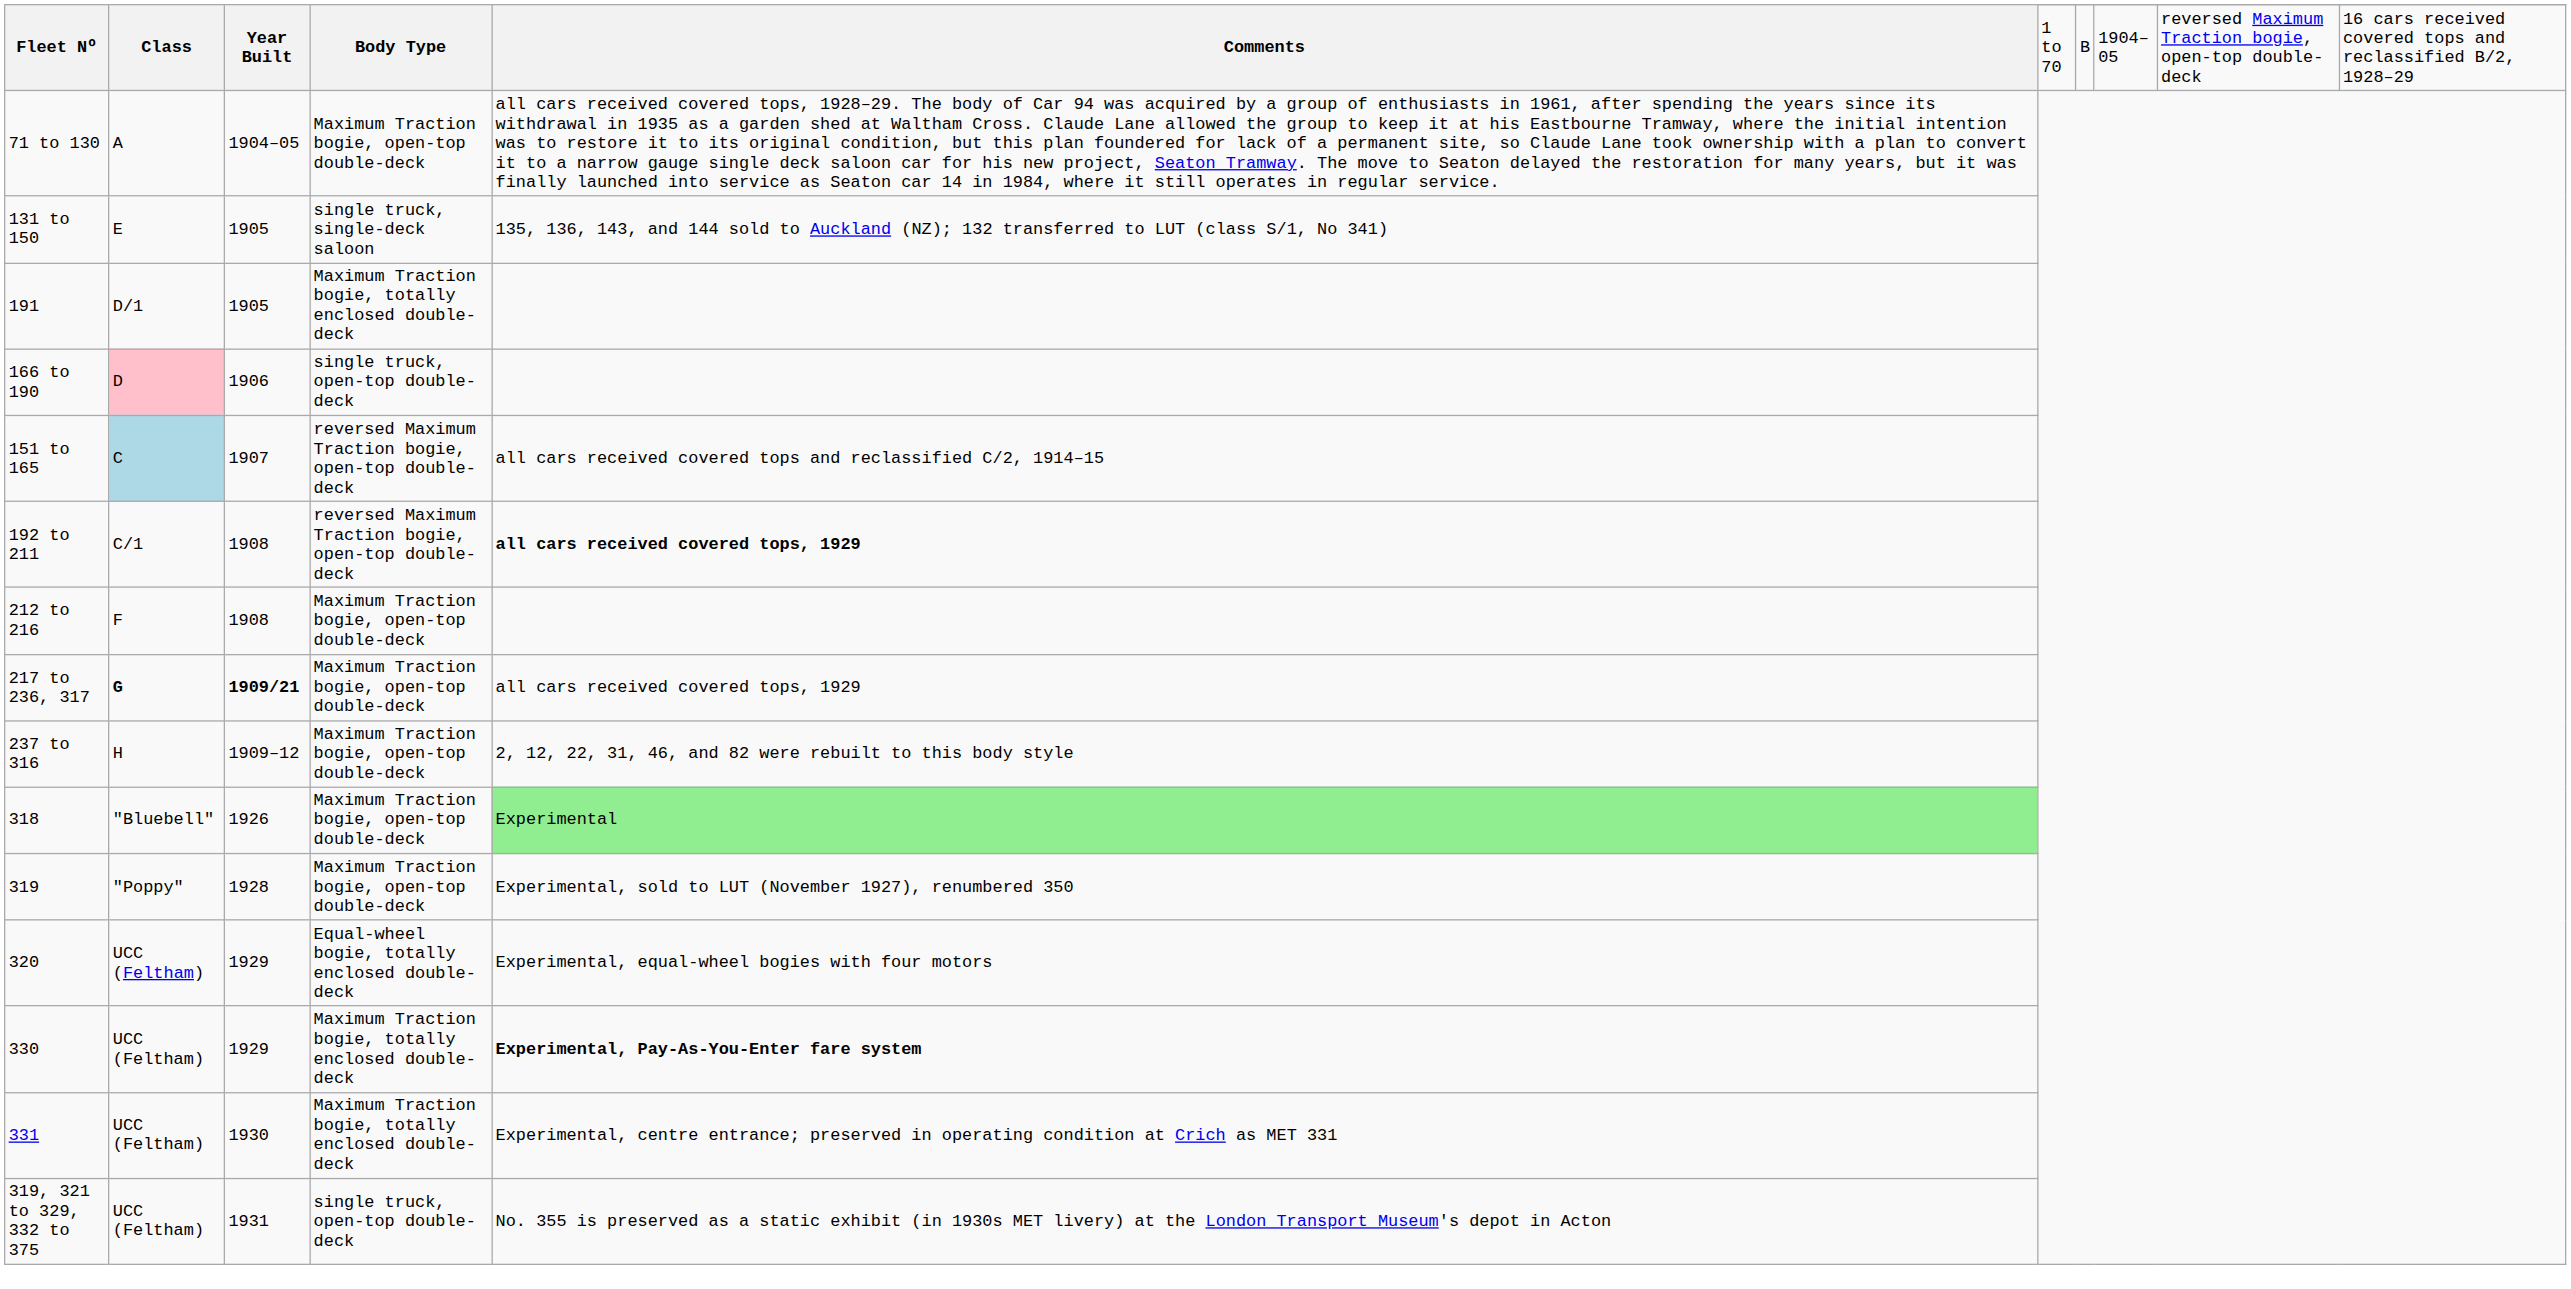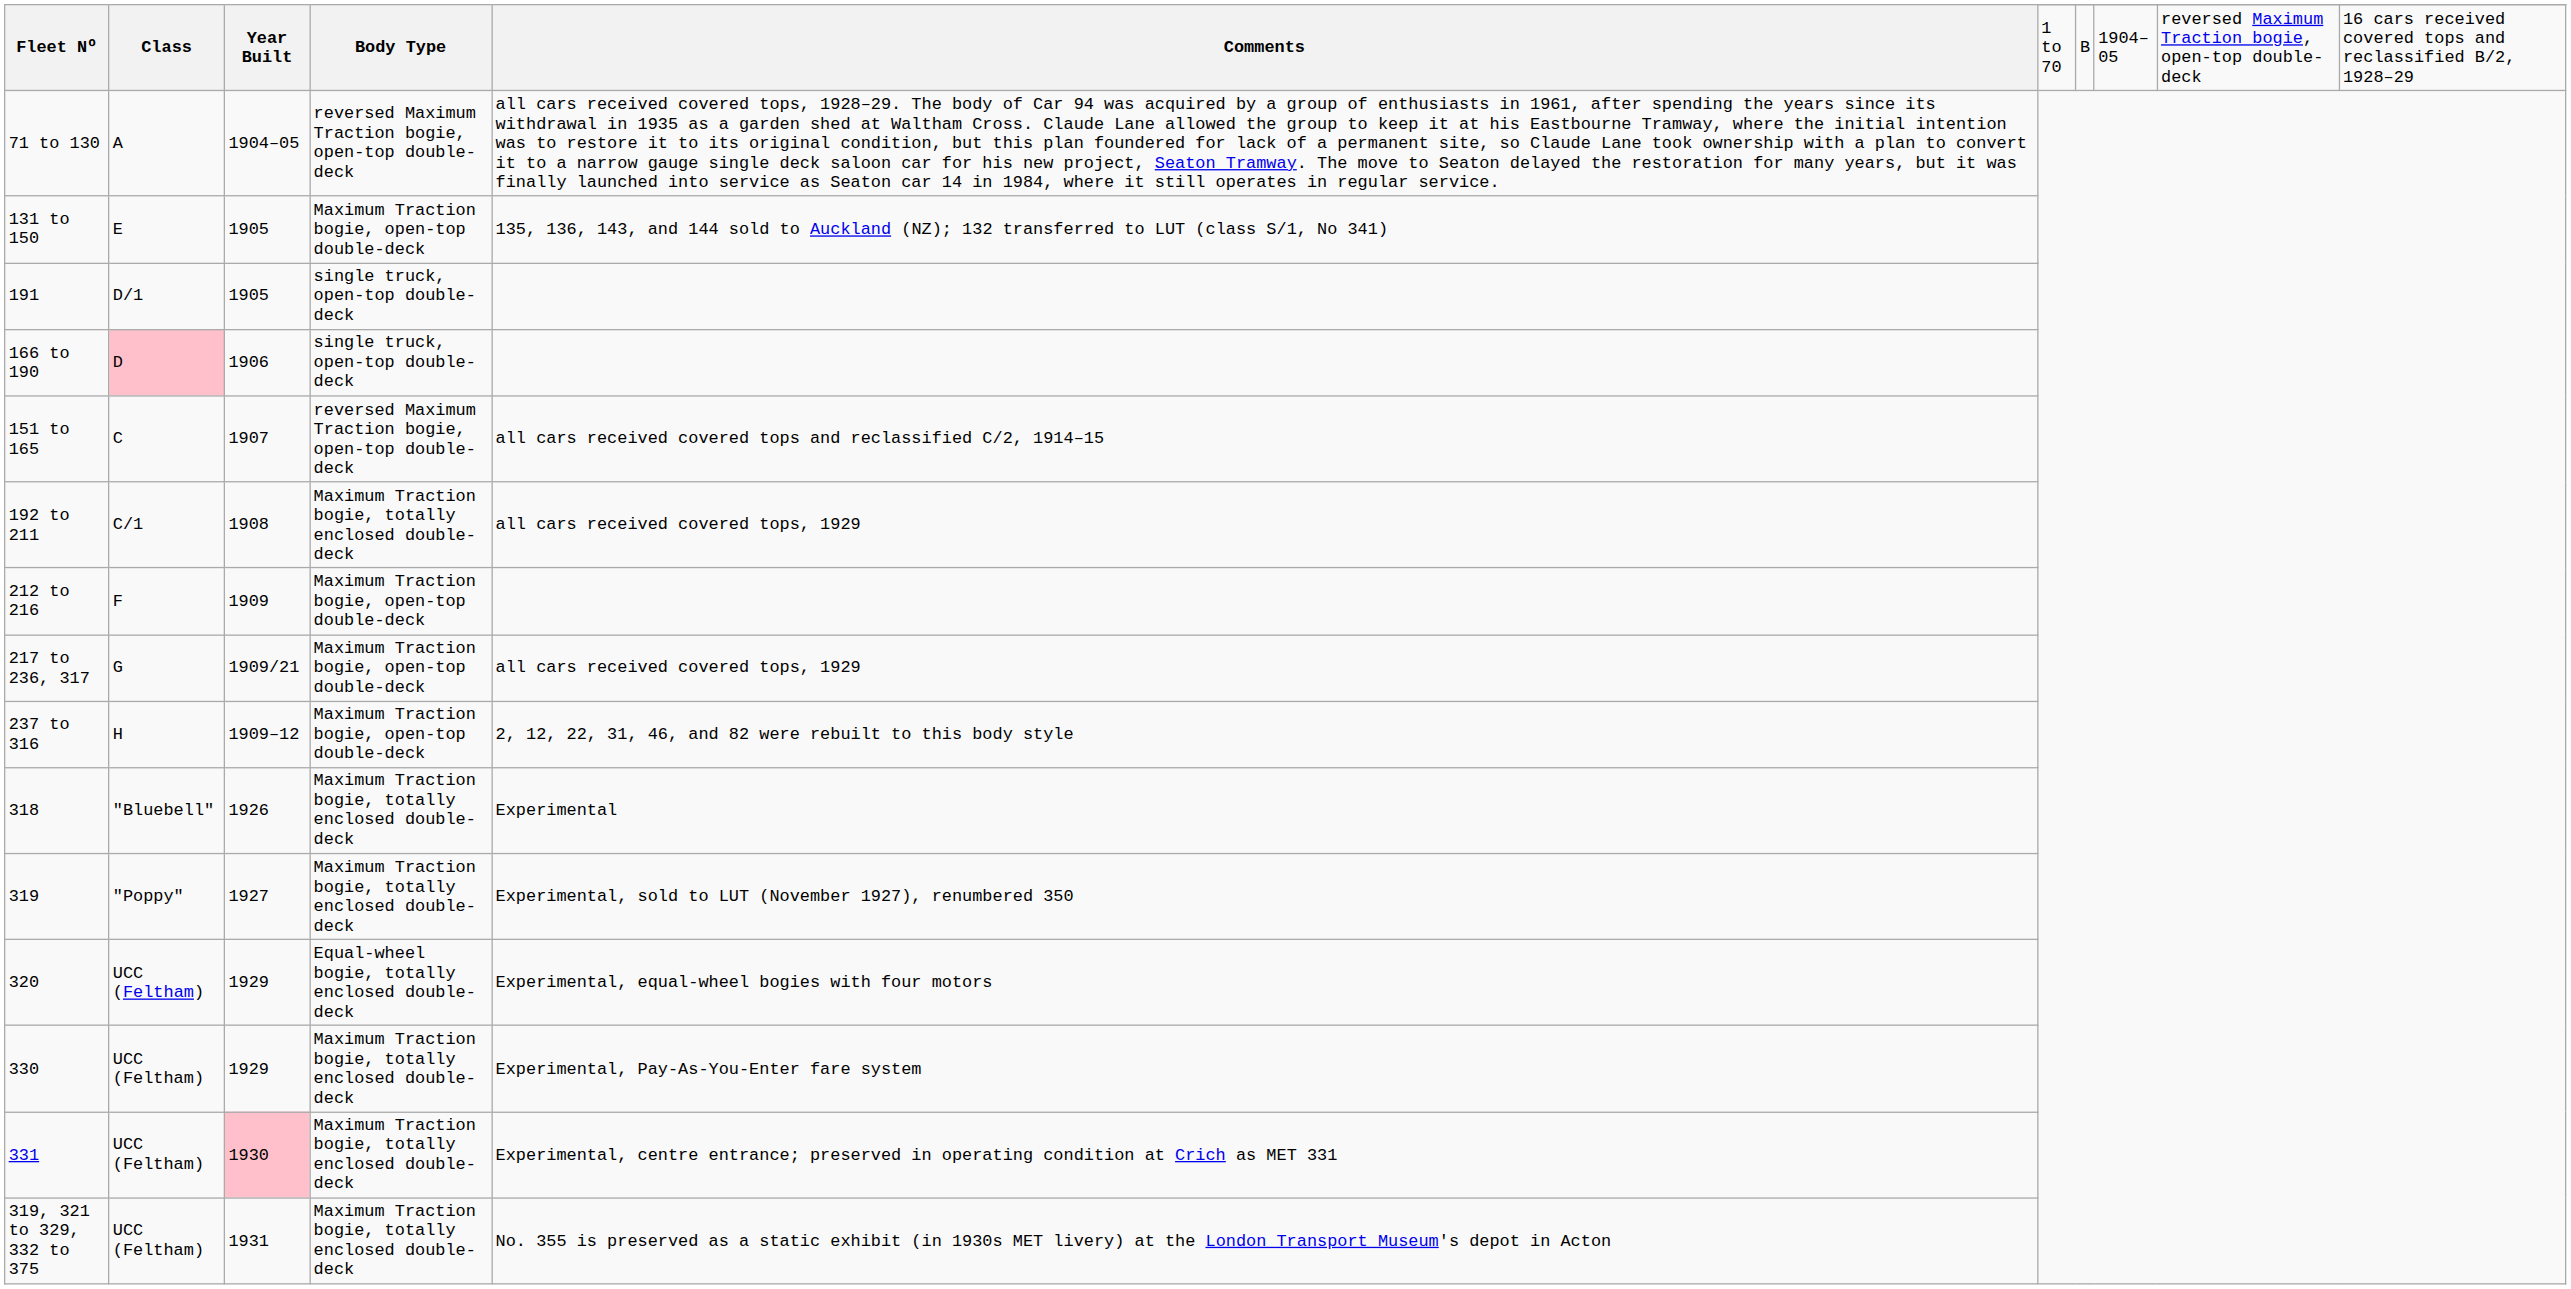(395, 143) Maximum Traction bogie, open-top double-deck -> (395, 143) reversed Maximum Traction bogie, open-top double-deck
(380, 230) single truck, single-deck saloon -> (395, 230) Maximum Traction bogie, open-top double-deck
(395, 306) Maximum Traction bogie, totally enclosed double-deck -> (395, 296) single truck, open-top double-deck
(118, 458) lightblue background -> (118, 439) no background
(395, 544) reversed Maximum Traction bogie, open-top double-deck -> (395, 525) Maximum Traction bogie, totally enclosed double-deck
(678, 544) bold -> (678, 525) normal
(249, 621) 1908 -> (249, 601) 1909
(118, 687) bold -> (118, 668) normal
(264, 687) bold -> (264, 668) normal
(395, 820) Maximum Traction bogie, open-top double-deck -> (395, 811) Maximum Traction bogie, totally enclosed double-deck
(556, 820) lightgreen background -> (556, 811) no background
(249, 887) 1928 -> (249, 897) 1927
(395, 887) Maximum Traction bogie, open-top double-deck -> (395, 897) Maximum Traction bogie, totally enclosed double-deck
(709, 1049) bold -> (709, 1069) normal
(249, 1135) no background -> (249, 1155) pink background
(395, 1221) single truck, open-top double-deck -> (395, 1241) Maximum Traction bogie, totally enclosed double-deck
